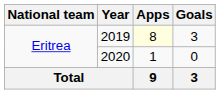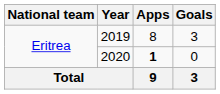(153, 36) lightyellow background -> (153, 36) no background
(153, 57) normal -> (153, 57) bold
